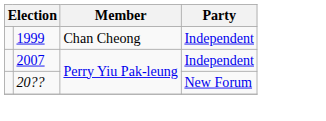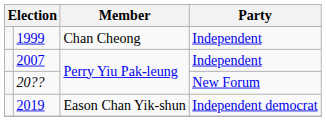+ row: (31, 104)
